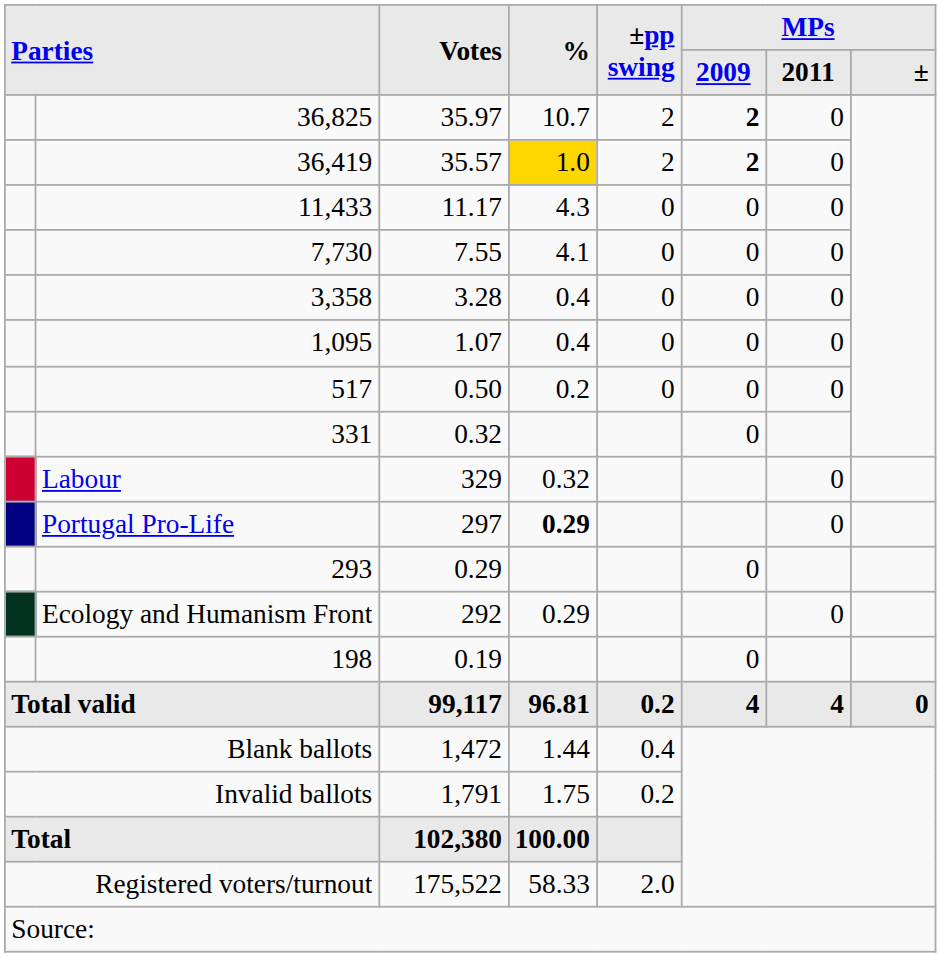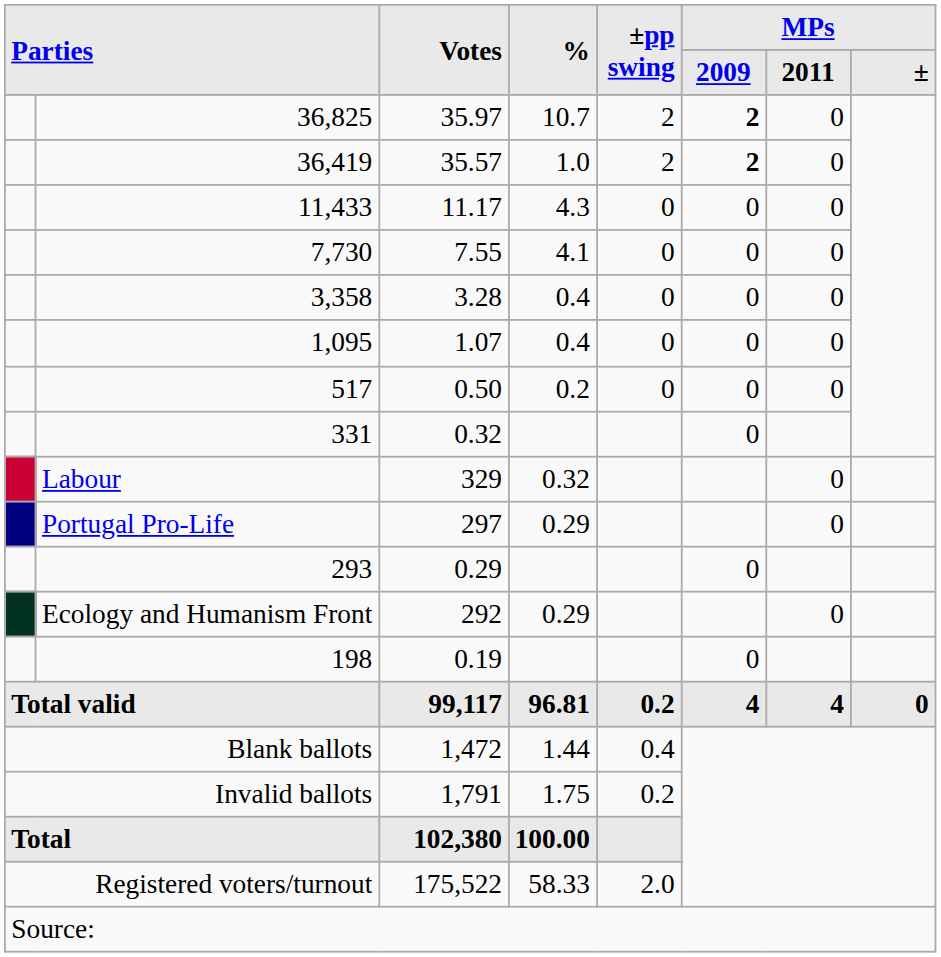(573, 162) gold background -> (573, 162) no background
(566, 523) bold -> (566, 523) normal
